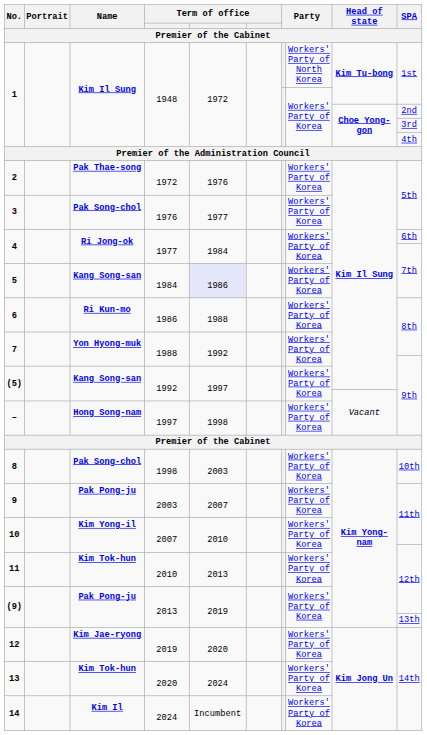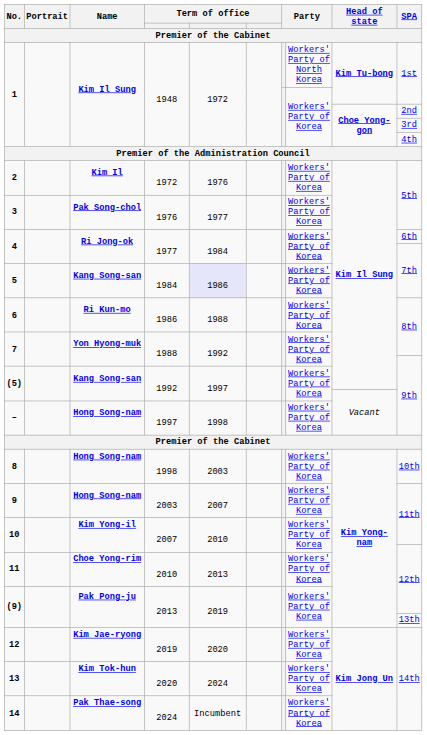(107, 168) Pak Thae-song -> (107, 173) Kim Il
(107, 461) Pak Song-chol -> (107, 456) Hong Song-nam
(107, 491) Pak Pong-ju -> (107, 496) Hong Song-nam
(107, 559) Kim Tok-hun -> (107, 559) Choe Yong-rim
(107, 708) Kim Il -> (107, 703) Pak Thae-song
